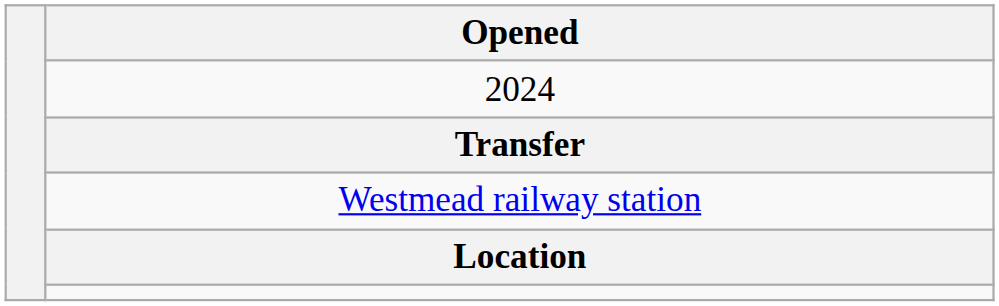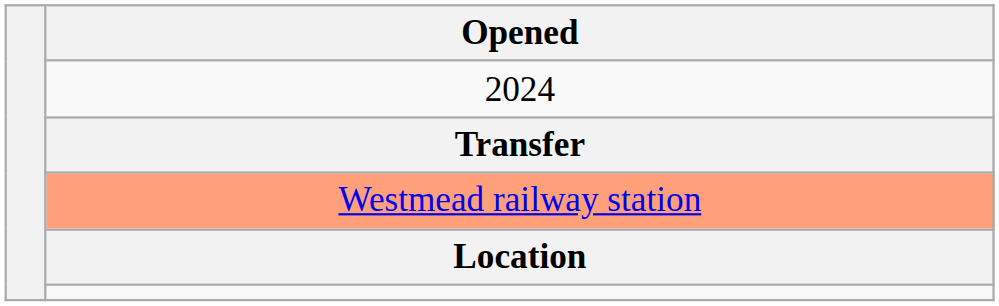(520, 200) no background -> (520, 200) lightsalmon background
